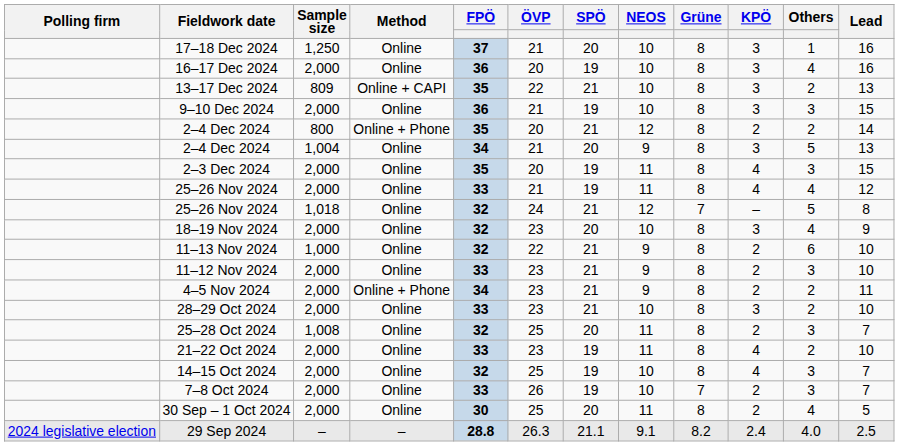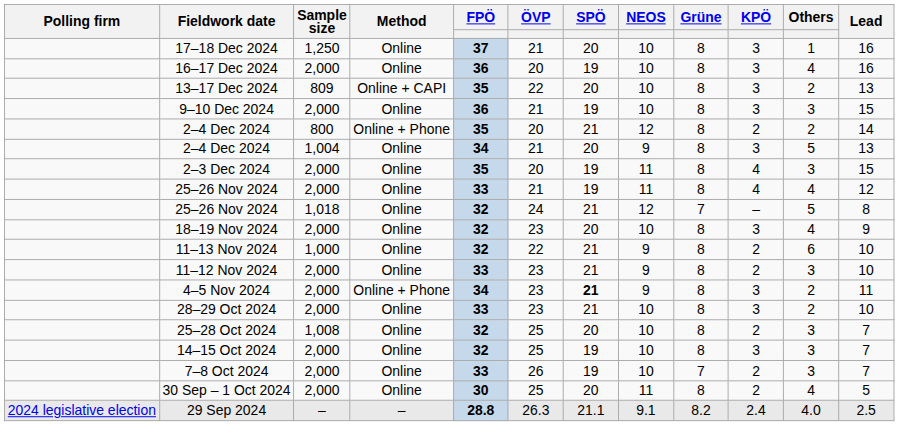(591, 89) 21 -> (591, 89) 20
(591, 290) normal -> (591, 290) bold
(756, 290) 2 -> (756, 290) 3
(646, 330) 11 -> (646, 330) 10
- row: (227, 351)
(756, 371) 4 -> (756, 351) 3
